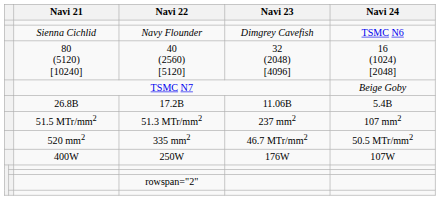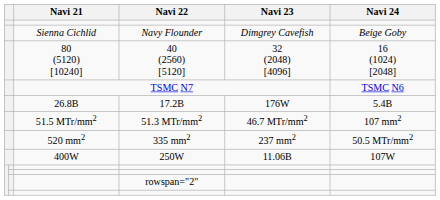(383, 33) TSMC N6 -> (383, 33) Beige Goby
(383, 87) Beige Goby -> (383, 87) TSMC N6
(277, 103) 11.06B -> (277, 103) 176W
(277, 121) 237 mm2 -> (277, 121) 46.7 MTr/mm2
(277, 139) 46.7 MTr/mm2 -> (277, 139) 237 mm2
(277, 157) 176W -> (277, 157) 11.06B
